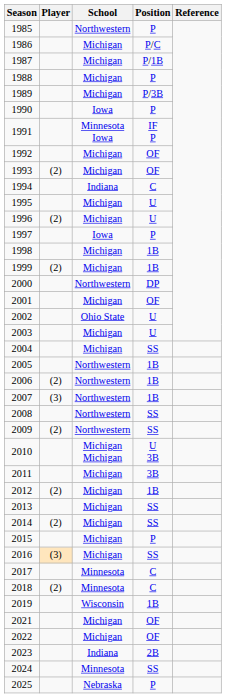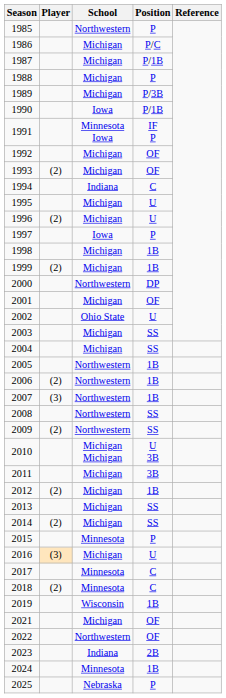(153, 110) P -> (153, 110) P/1B
(153, 332) U -> (153, 332) SS
(103, 539) Michigan -> (103, 539) Minnesota
(153, 555) SS -> (153, 555) U
(103, 636) Michigan -> (103, 636) Northwestern
(153, 669) SS -> (153, 669) 1B
